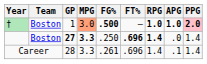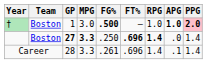(87, 25) lightsalmon background -> (87, 25) no background
(154, 25) bold -> (154, 25) normal
